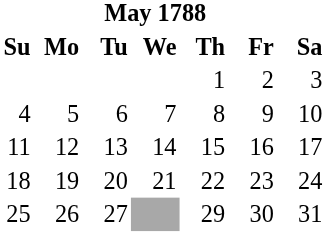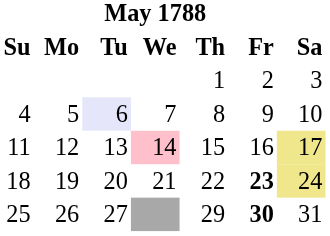(122, 113) no background -> (122, 113) lavender background
(164, 147) no background -> (164, 147) pink background
(310, 147) no background -> (310, 147) khaki background
(262, 180) normal -> (262, 180) bold
(310, 180) no background -> (310, 180) khaki background
(262, 214) normal -> (262, 214) bold
